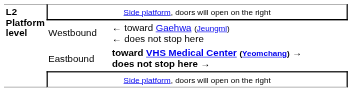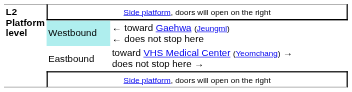(73, 33) no background -> (73, 33) paleturquoise background
(207, 58) bold -> (202, 58) normal
